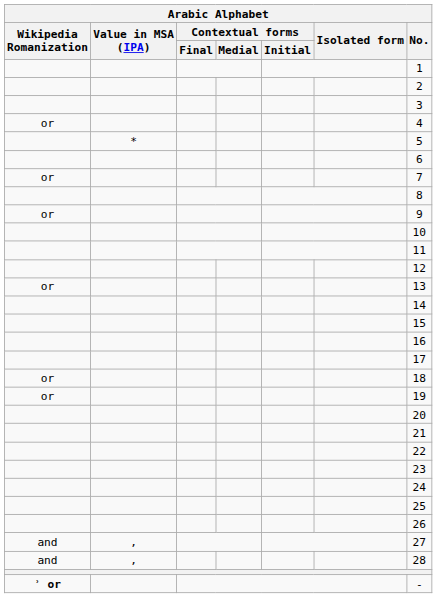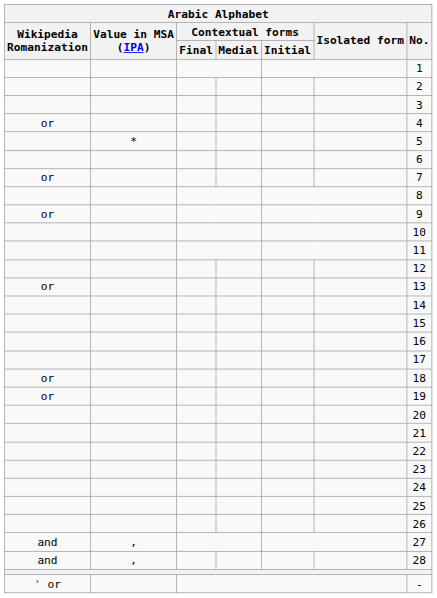(47, 584) bold -> (47, 584) normal
